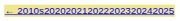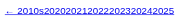(90, 10) khaki background -> (90, 10) no background
